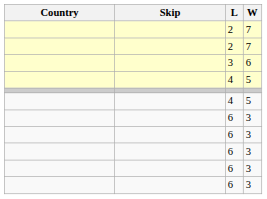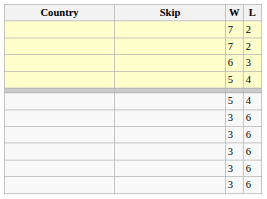columns swapped: (252, 12) <-> (234, 12)
